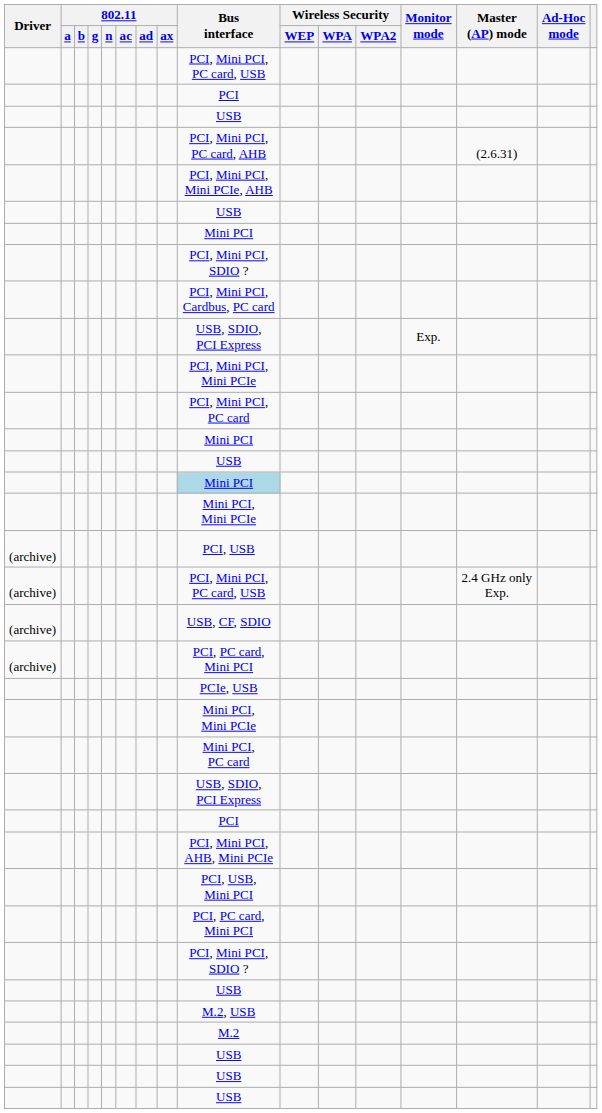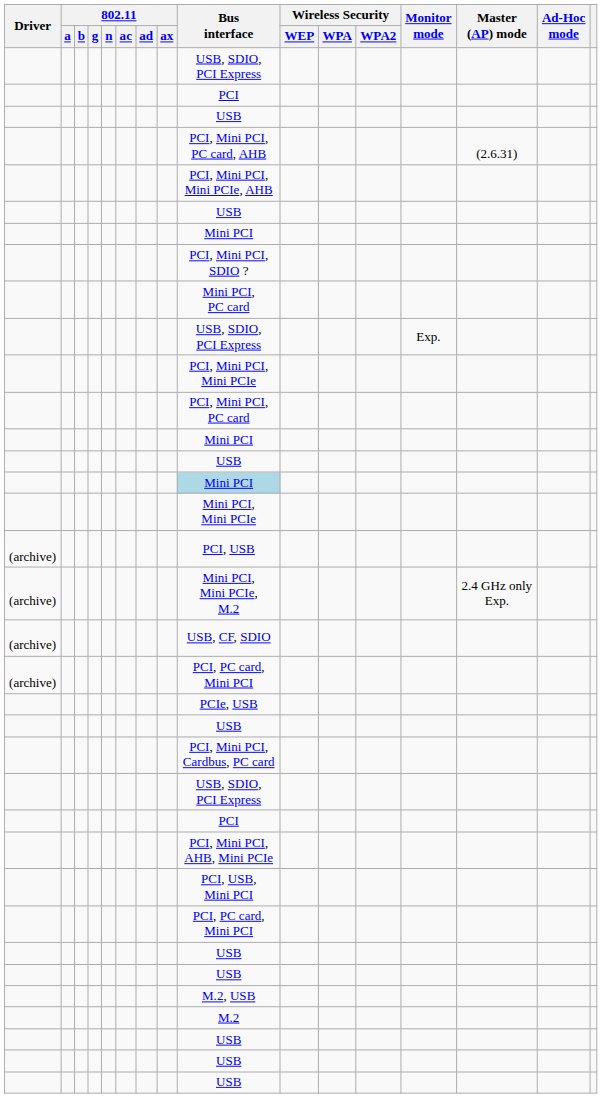(229, 65) PCI, Mini PCI, PC card, USB -> (229, 65) USB, SDIO, PCI Express
(229, 299) PCI, Mini PCI, Cardbus, PC card -> (229, 299) Mini PCI, PC card
(229, 585) PCI, Mini PCI, PC card, USB -> (229, 593) Mini PCI, Mini PCIe, M.2
(229, 717) Mini PCI, Mini PCIe -> (229, 725) USB
(229, 754) Mini PCI, PC card -> (229, 754) PCI, Mini PCI, Cardbus, PC card
(229, 960) PCI, Mini PCI, SDIO ? -> (229, 952) USB
